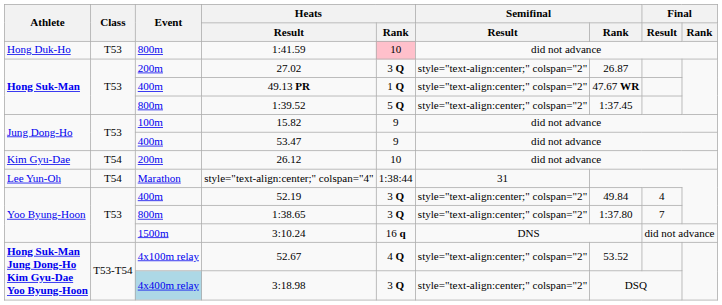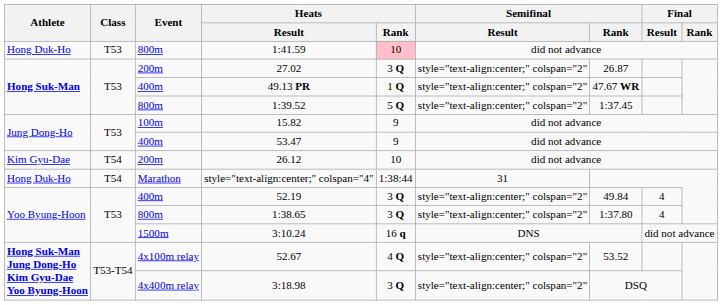(34, 178) Lee Yun-Oh -> (39, 178) Hong Duk-Ho
(662, 215) 7 -> (662, 215) 4
(168, 285) lightblue background -> (168, 285) no background
